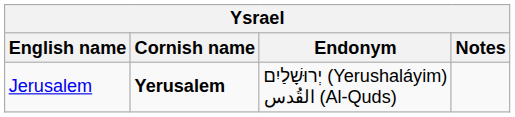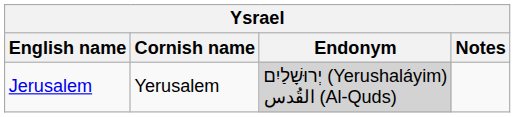(180, 86) bold -> (177, 86) normal
(355, 86) no background -> (355, 86) lightgrey background
